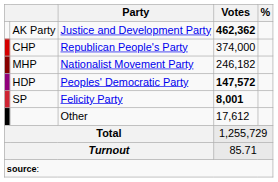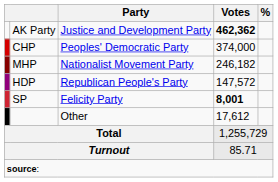(124, 47) Republican People's Party -> (124, 47) Peoples' Democratic Party
(124, 82) Peoples' Democratic Party -> (124, 82) Republican People's Party
(236, 82) bold -> (236, 82) normal
